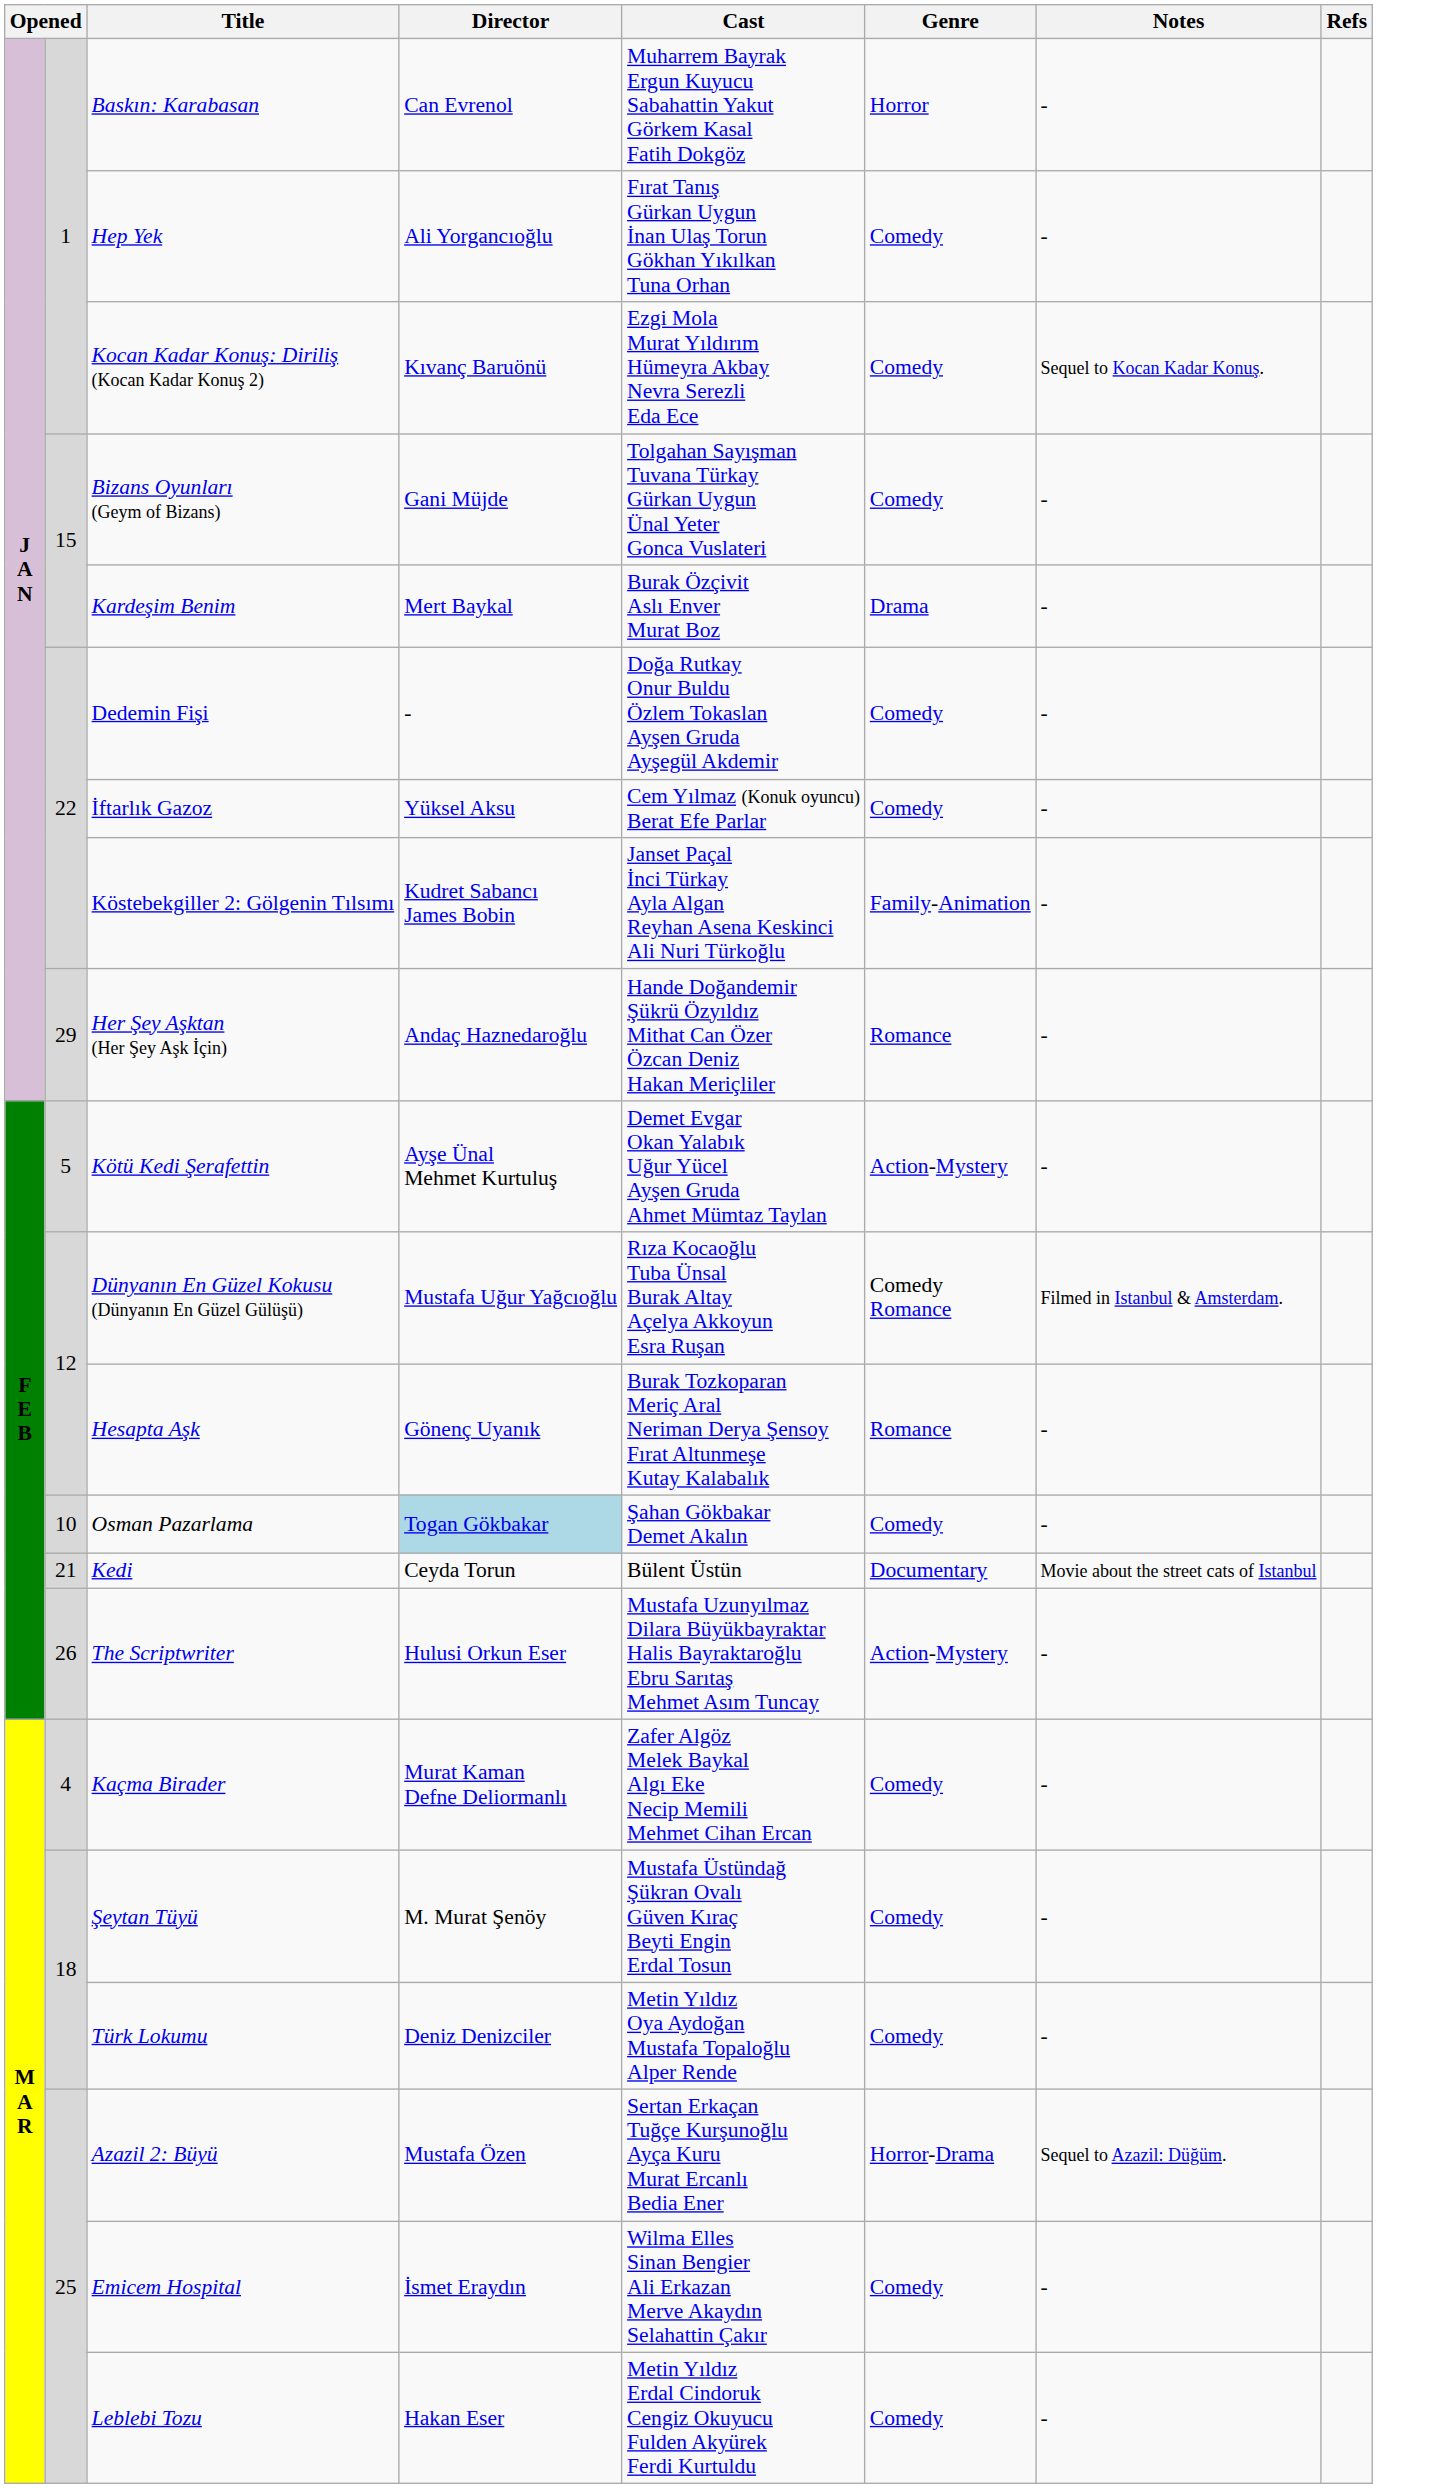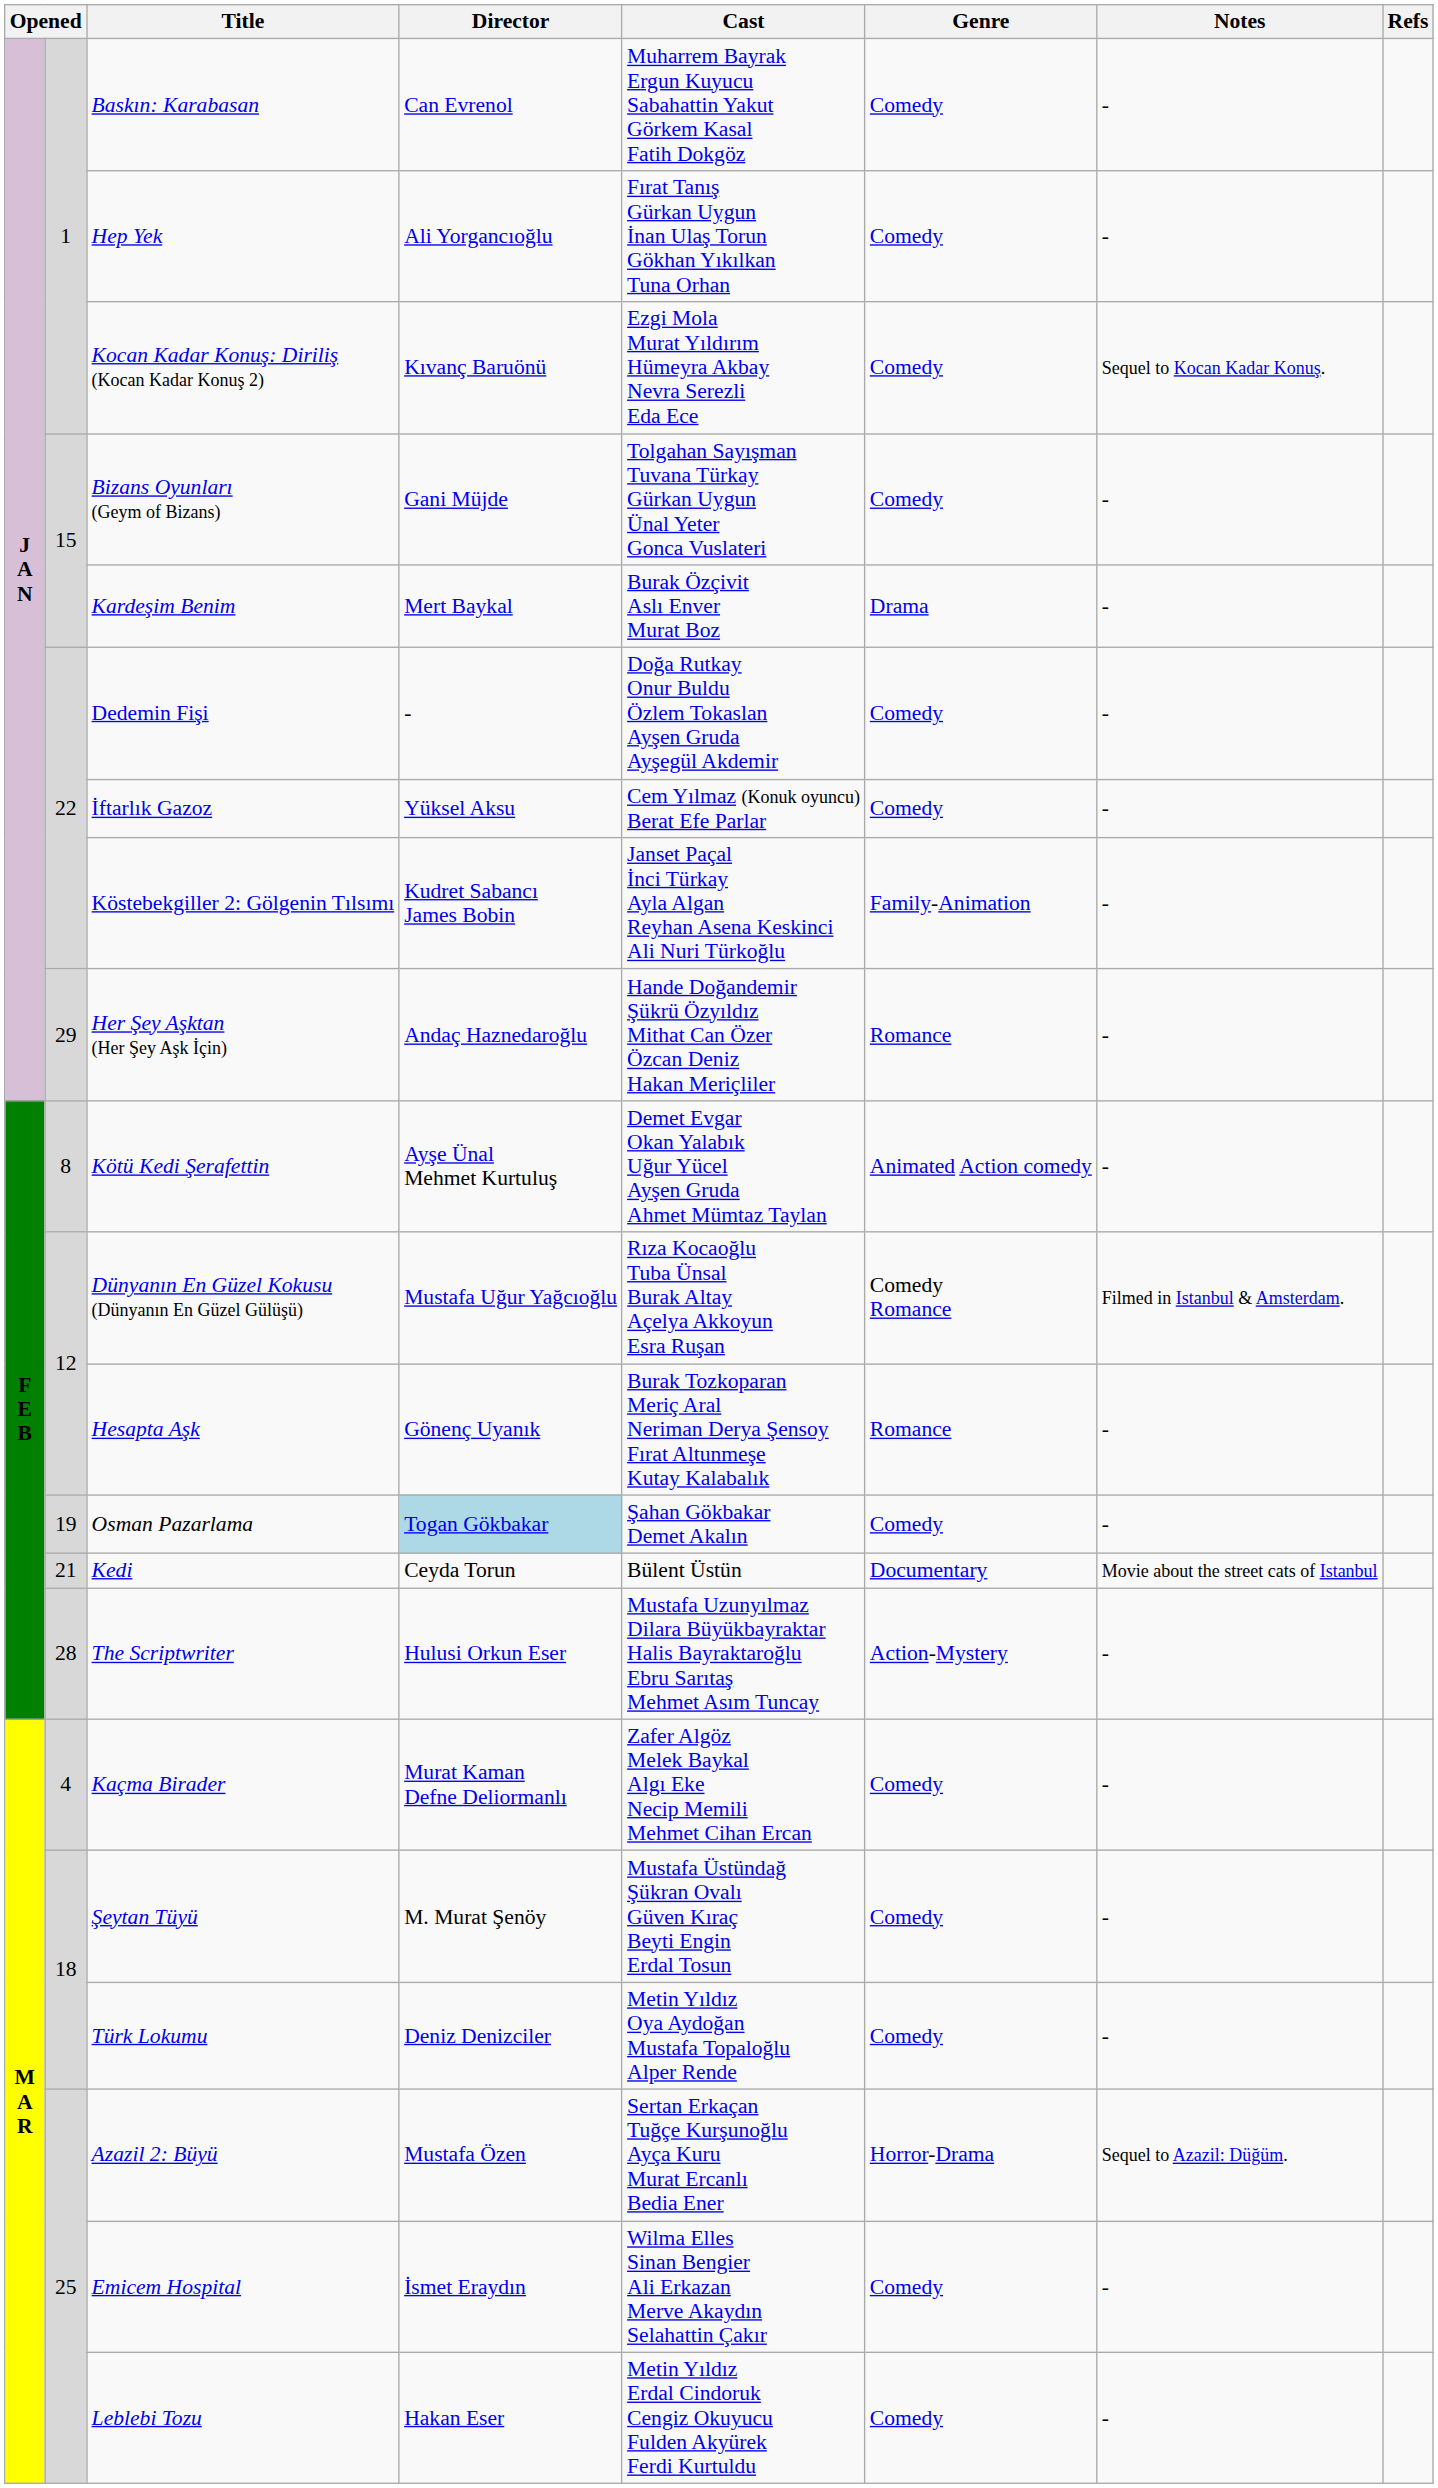(899, 104) Horror -> (906, 104) Comedy
(66, 1166) 5 -> (66, 1166) 8
(939, 1166) Action-Mystery -> (981, 1166) Animated Action comedy
(66, 1524) 10 -> (66, 1524) 19
(66, 1653) 26 -> (66, 1653) 28
